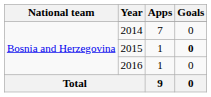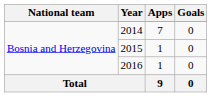(191, 48) bold -> (191, 48) normal
